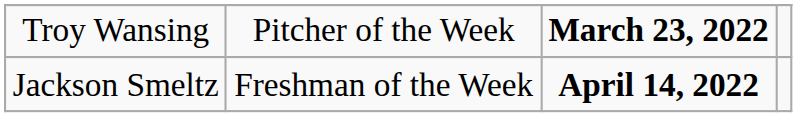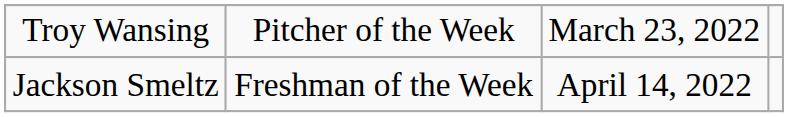(659, 30) bold -> (654, 30) normal
(659, 83) bold -> (654, 83) normal
